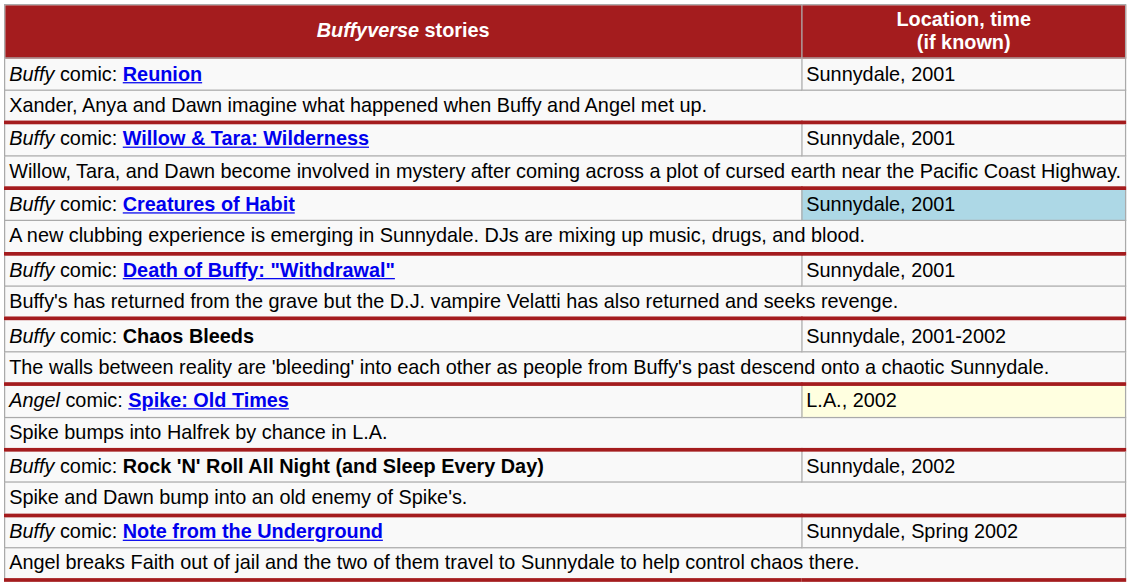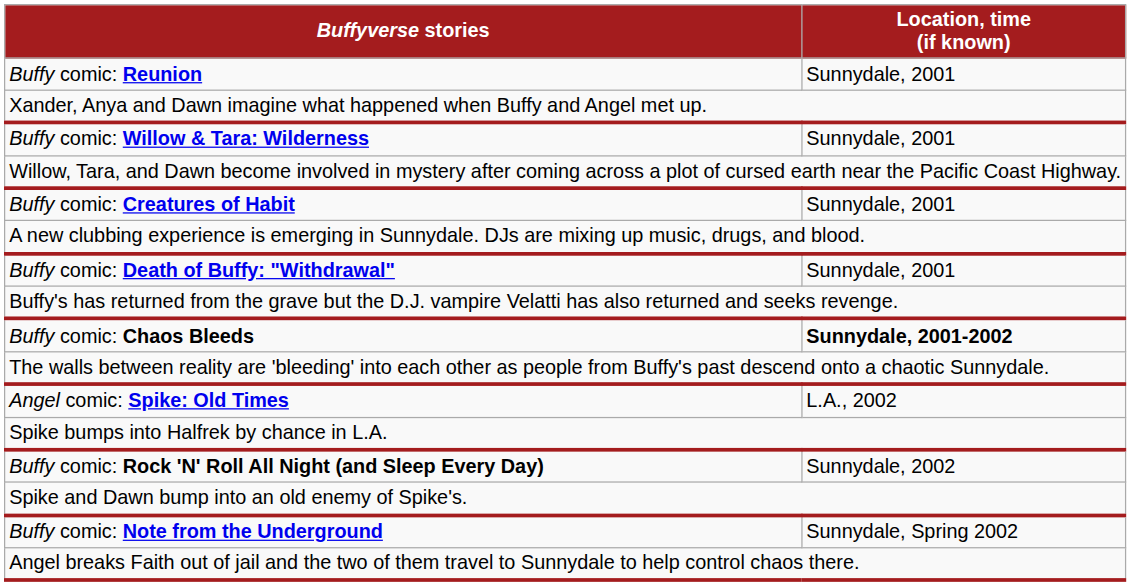(881, 204) lightblue background -> (881, 204) no background
(906, 335) normal -> (909, 335) bold
(852, 401) lightyellow background -> (852, 401) no background
